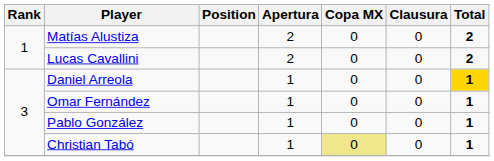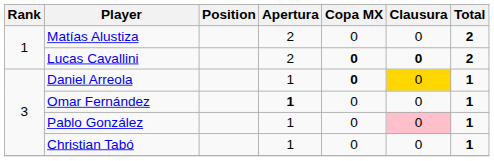(354, 58) normal -> (354, 58) bold
(419, 58) normal -> (419, 58) bold
(354, 79) normal -> (354, 79) bold
(419, 79) no background -> (419, 79) gold background
(470, 79) gold background -> (470, 79) no background
(290, 101) normal -> (290, 101) bold
(419, 123) no background -> (419, 123) pink background
(354, 144) khaki background -> (354, 144) no background
